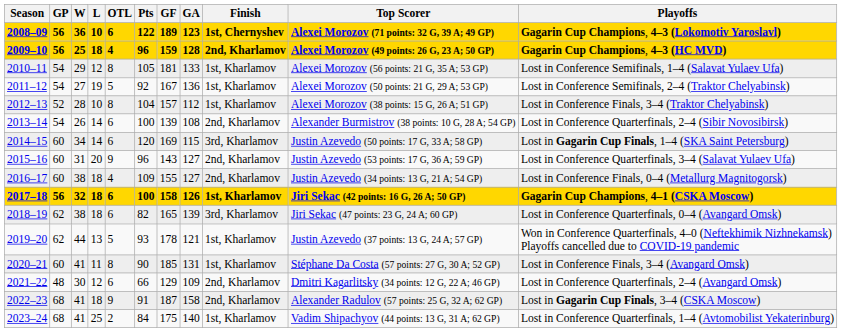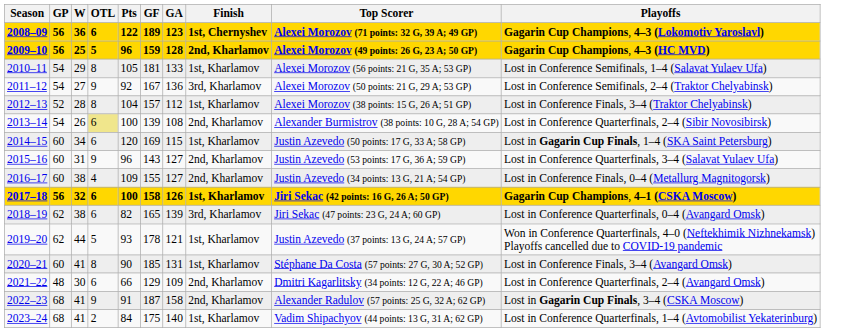- column: (97, 13)
(110, 50) 4 -> (94, 50) 5
(110, 86) 5 -> (94, 86) 9
(241, 86) 1st, Kharlamov -> (225, 86) 3rd, Kharlamov
(110, 123) no background -> (94, 123) khaki background
(241, 141) 3rd, Kharlamov -> (224, 141) 1st, Kharlamov
